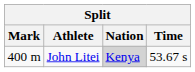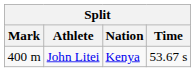(123, 56) lightgrey background -> (123, 56) no background
